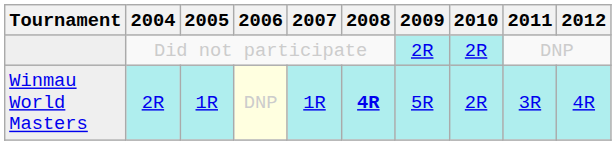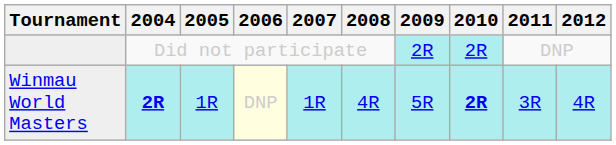(153, 103) normal -> (153, 103) bold
(368, 103) bold -> (368, 103) normal
(476, 103) normal -> (476, 103) bold
